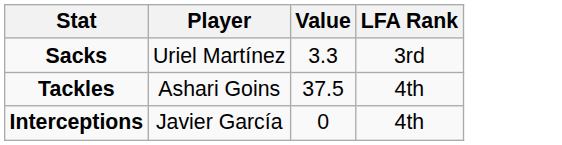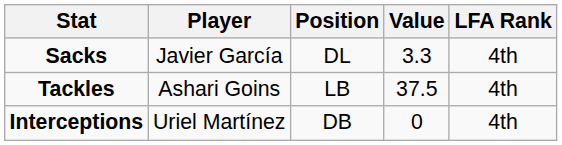+ column: (337, 21)
(219, 55) Uriel Martínez -> (219, 55) Javier García
(409, 55) 3rd -> (503, 55) 4th
(219, 122) Javier García -> (219, 122) Uriel Martínez
